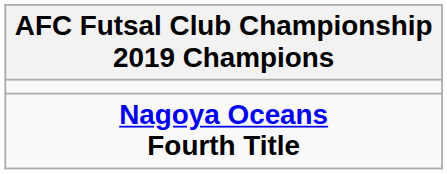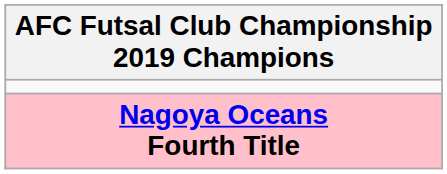(224, 130) no background -> (224, 130) pink background
